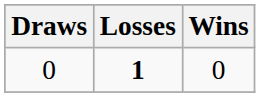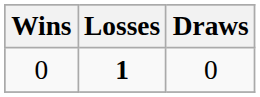columns swapped: (219, 26) <-> (49, 26)
